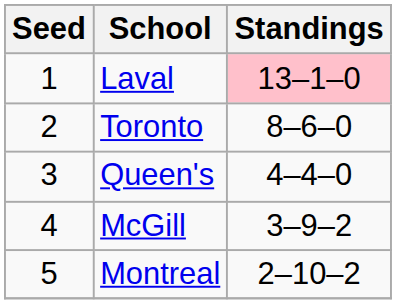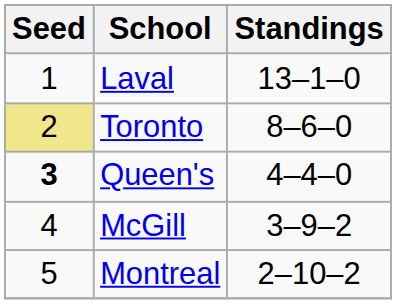(309, 77) pink background -> (309, 77) no background
(49, 126) no background -> (49, 126) khaki background
(49, 175) normal -> (49, 175) bold
